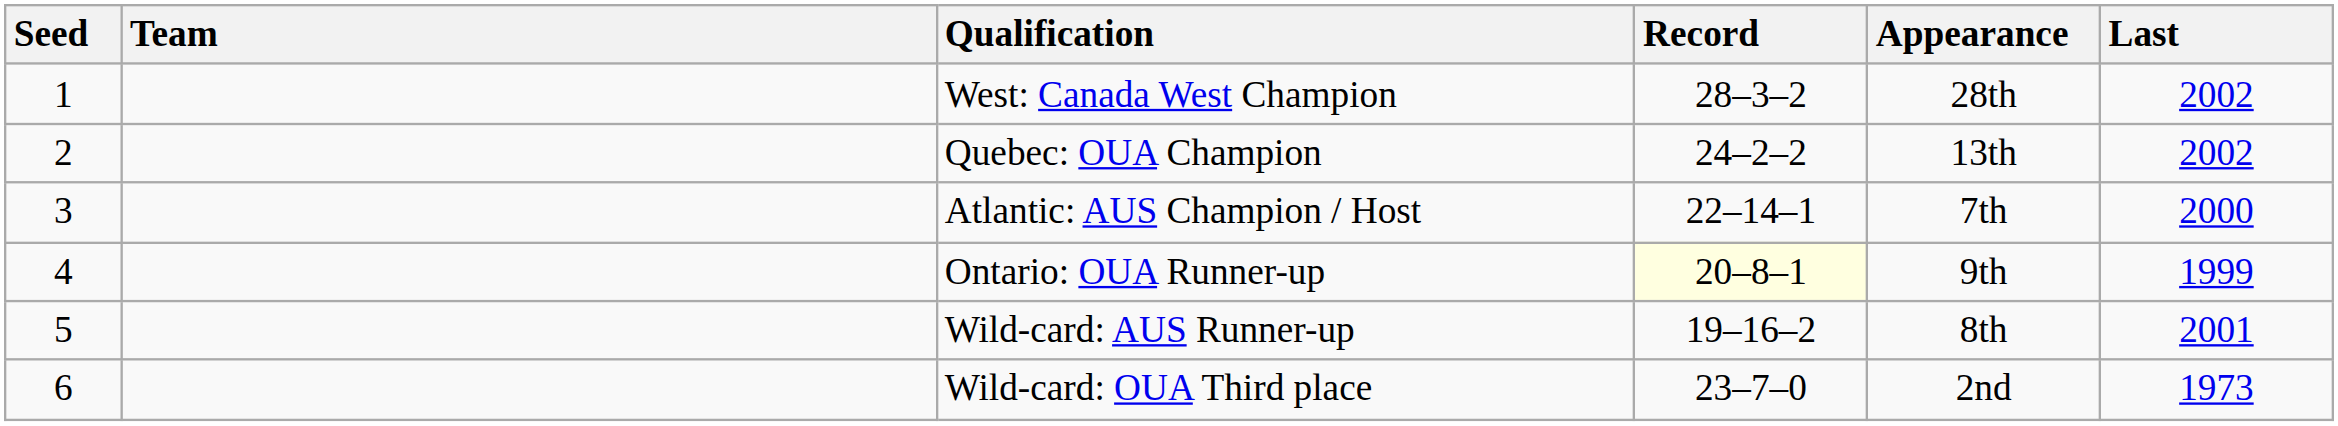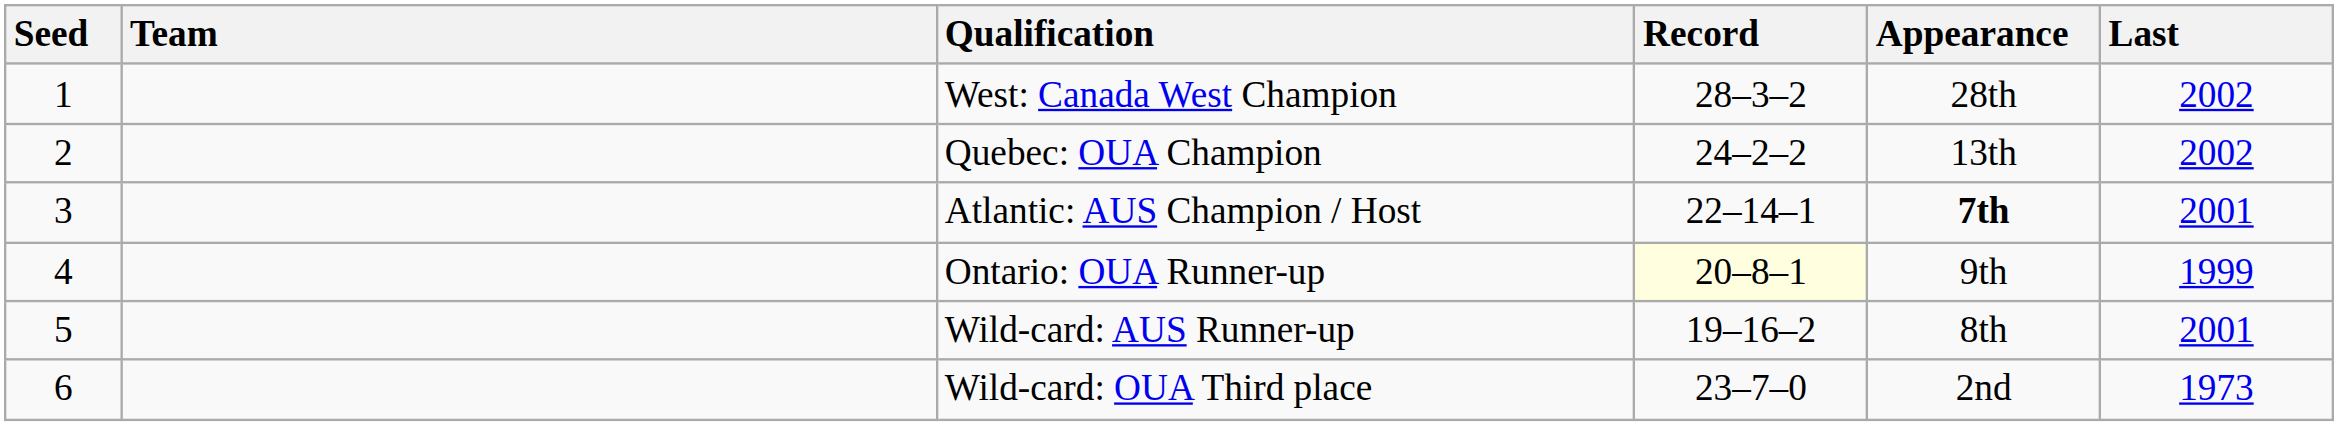(1984, 211) normal -> (1984, 211) bold
(2216, 211) 2000 -> (2216, 211) 2001
